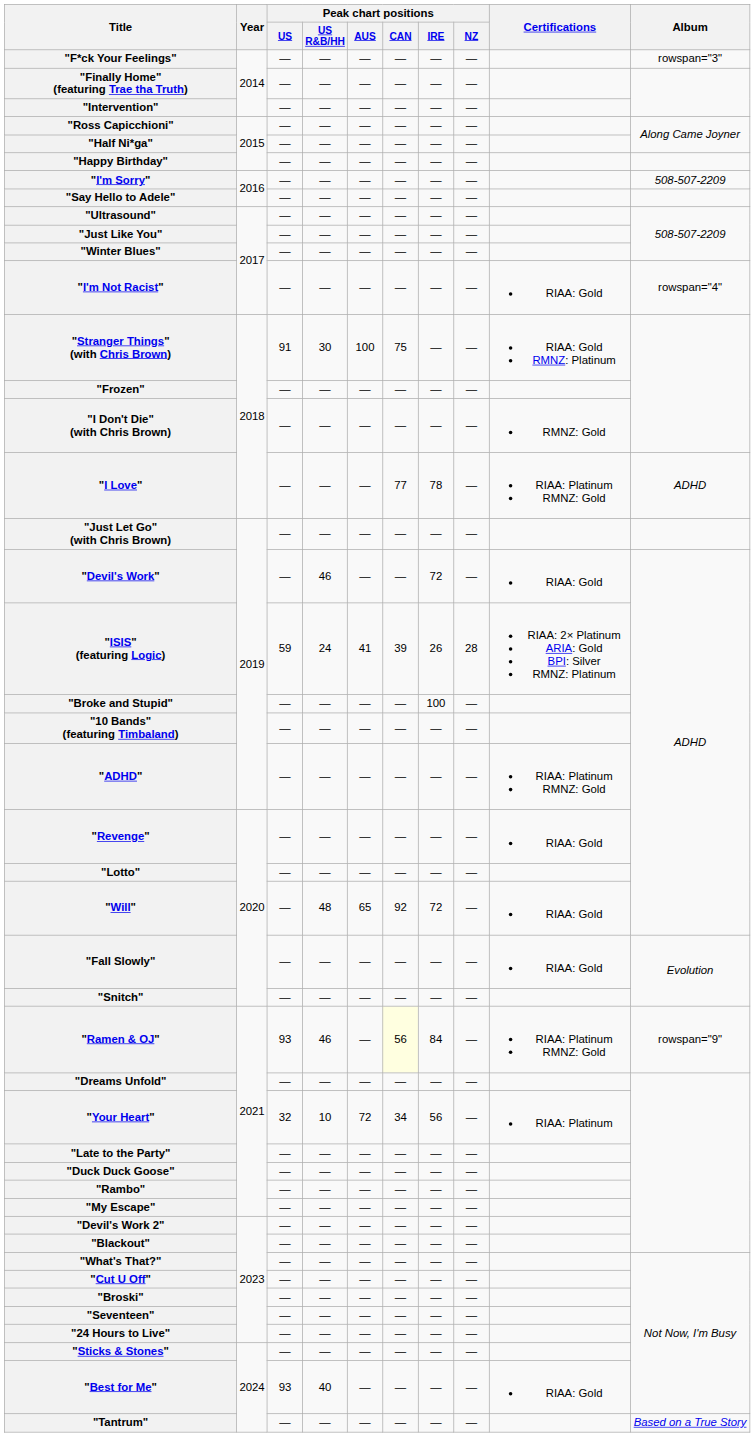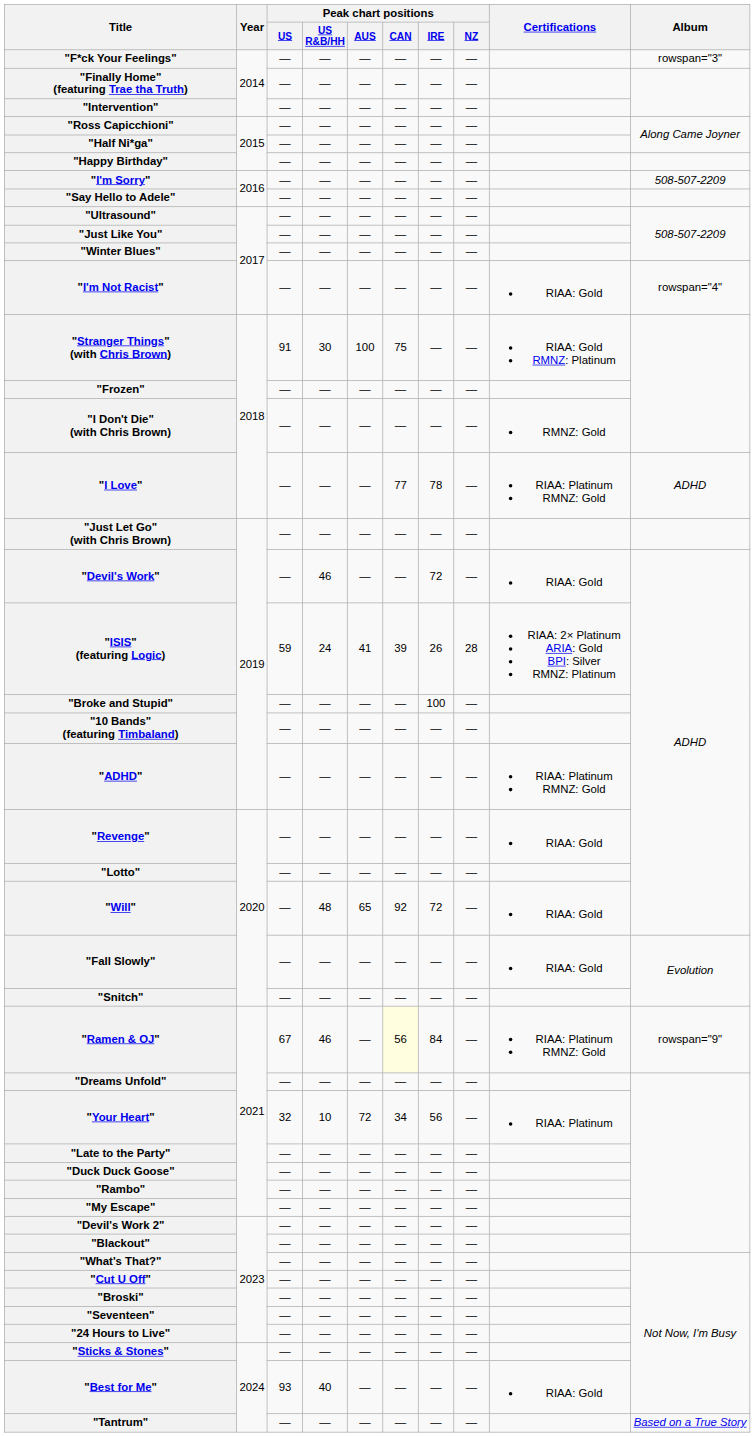(285, 1039) 93 -> (285, 1039) 67
